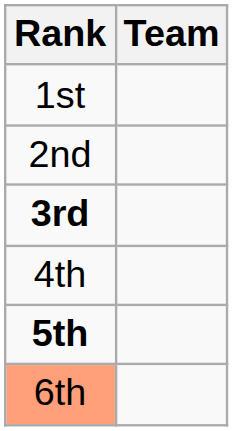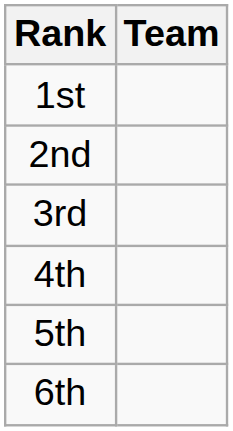(60, 214) bold -> (60, 214) normal
(60, 333) bold -> (60, 333) normal
(60, 393) lightsalmon background -> (60, 393) no background
